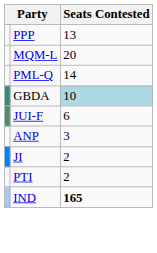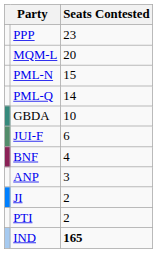(70, 34) 13 -> (70, 34) 23
+ row: (33, 75)
(70, 95) lightblue background -> (70, 116) no background
+ row: (26, 156)
